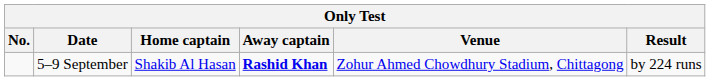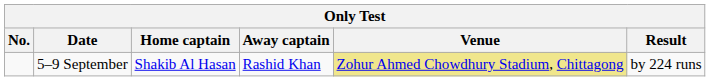(285, 64) bold -> (282, 64) normal
(480, 64) no background -> (480, 64) khaki background
